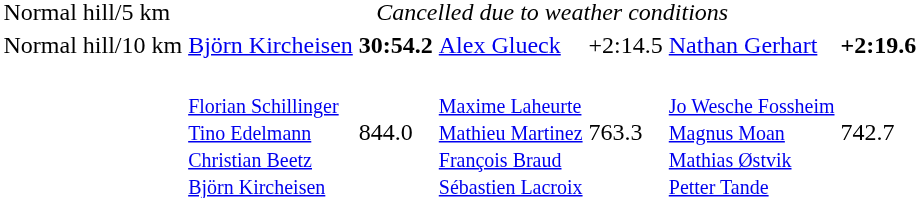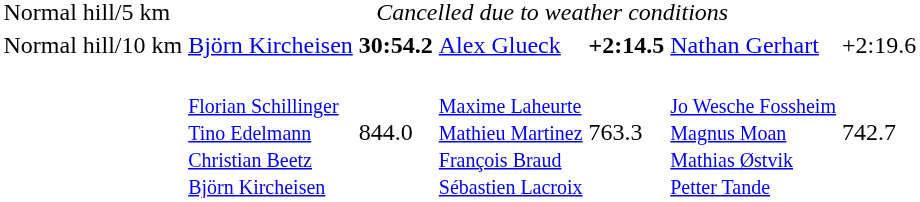(626, 44) normal -> (626, 44) bold
(878, 44) bold -> (879, 44) normal
